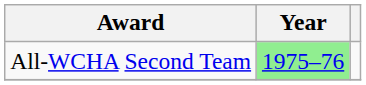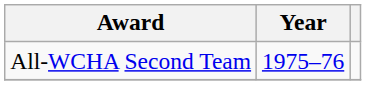(303, 60) lightgreen background -> (303, 60) no background
